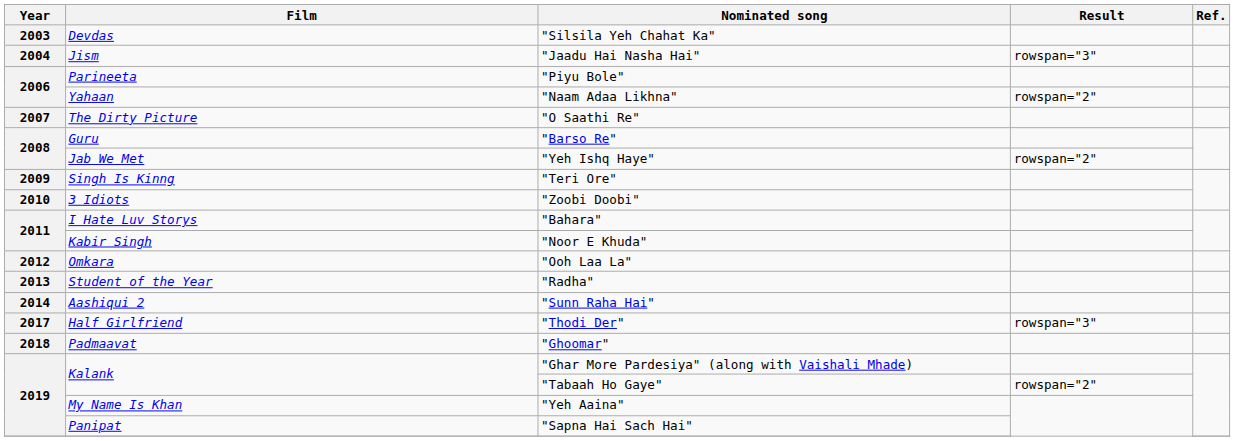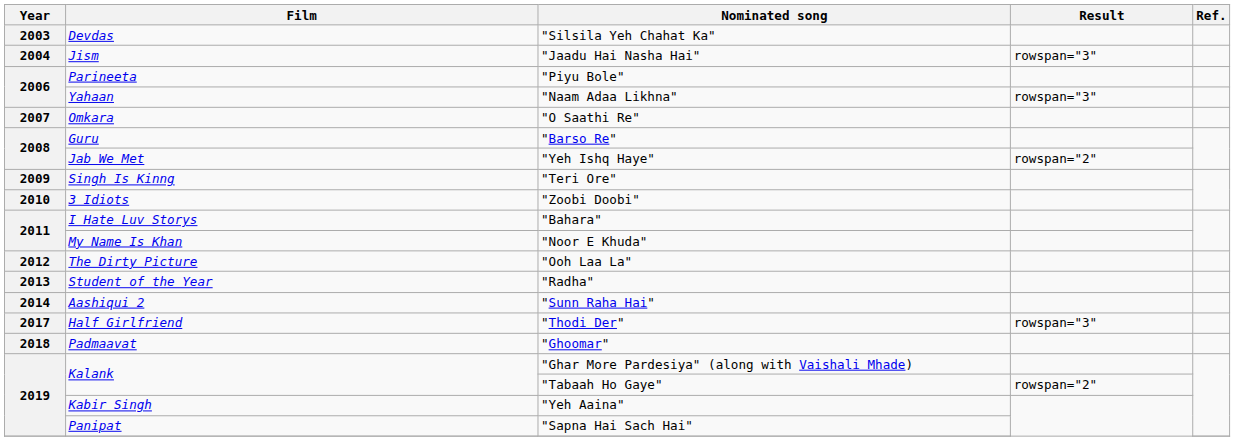(1055, 97) rowspan="2" -> (1055, 97) rowspan="3"
(133, 118) The Dirty Picture -> (91, 118) Omkara
(110, 241) Kabir Singh -> (125, 241) My Name Is Khan
(91, 261) Omkara -> (133, 261) The Dirty Picture
(125, 405) My Name Is Khan -> (110, 405) Kabir Singh
